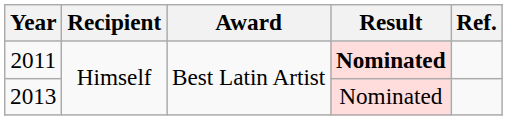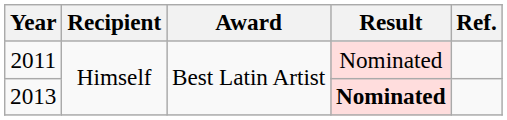(391, 59) bold -> (391, 59) normal
(391, 96) normal -> (391, 96) bold
